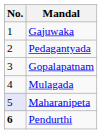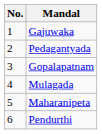(10, 102) lavender background -> (10, 102) no background
(10, 119) bold -> (10, 119) normal
